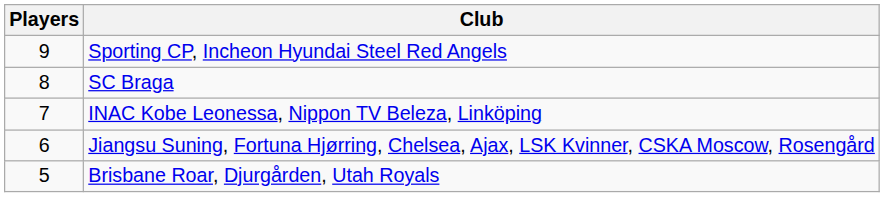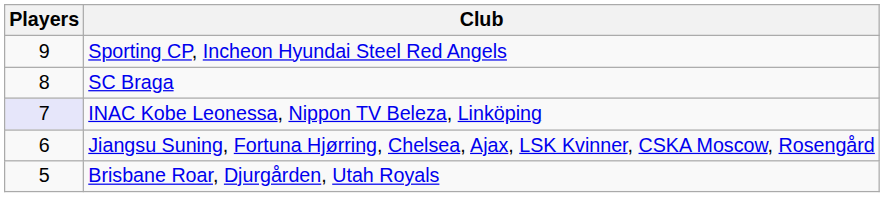(44, 113) no background -> (44, 113) lavender background
